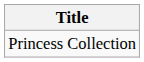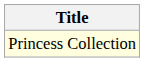(72, 43) no background -> (72, 43) lightyellow background
